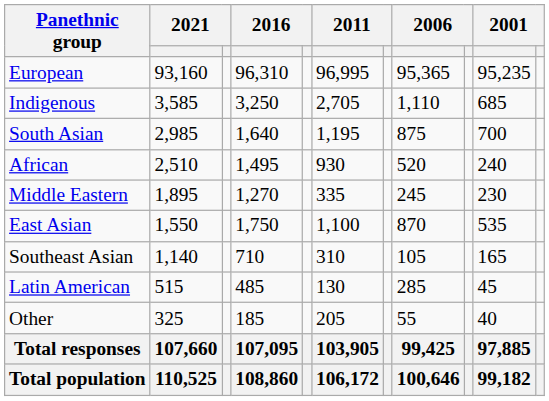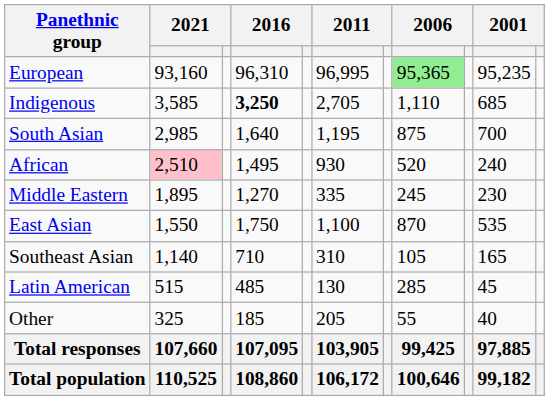(423, 72) no background -> (423, 72) lightgreen background
(257, 103) normal -> (257, 103) bold
(176, 164) no background -> (176, 164) pink background
